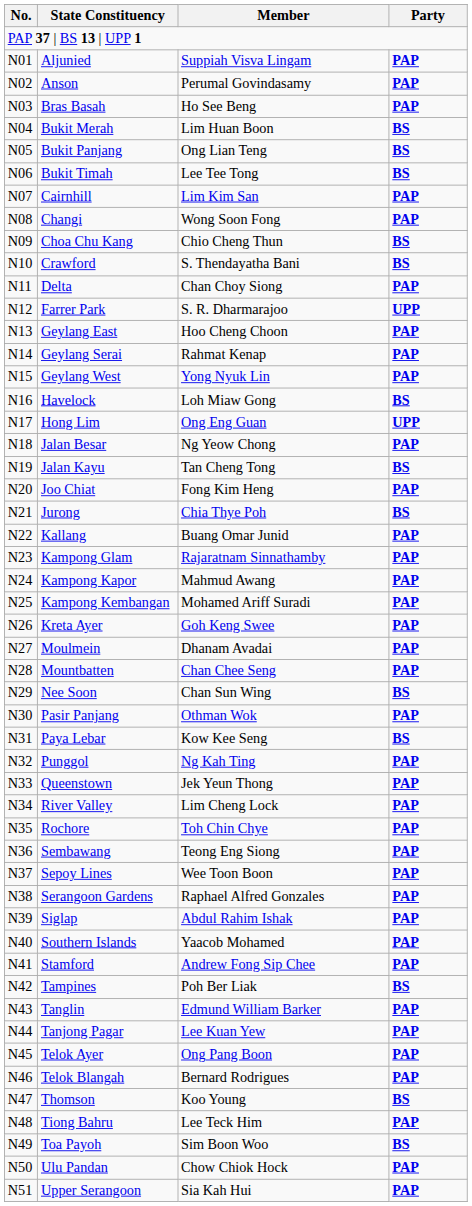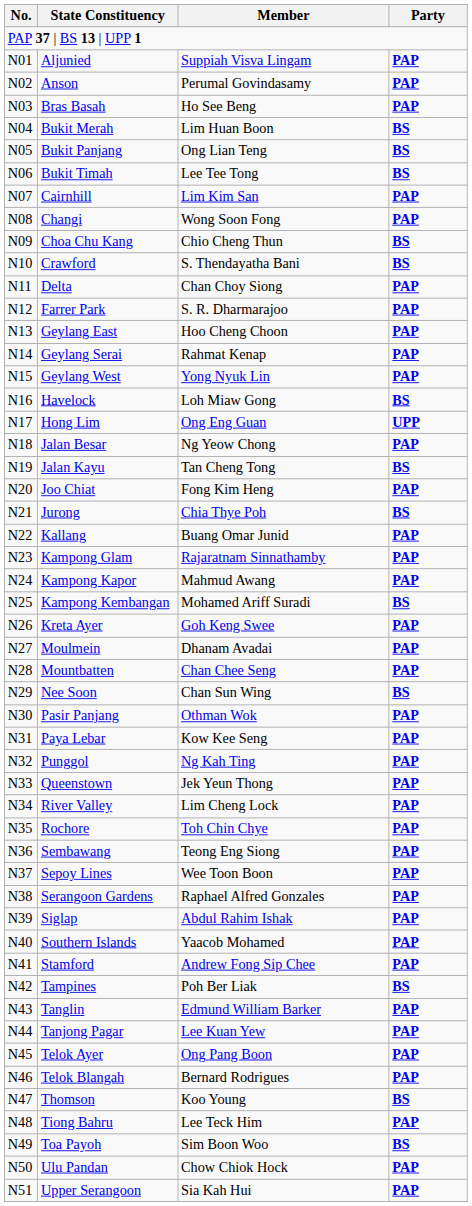(406, 309) UPP -> (406, 309) PAP
(406, 602) PAP -> (401, 602) BS
(401, 738) BS -> (406, 738) PAP
